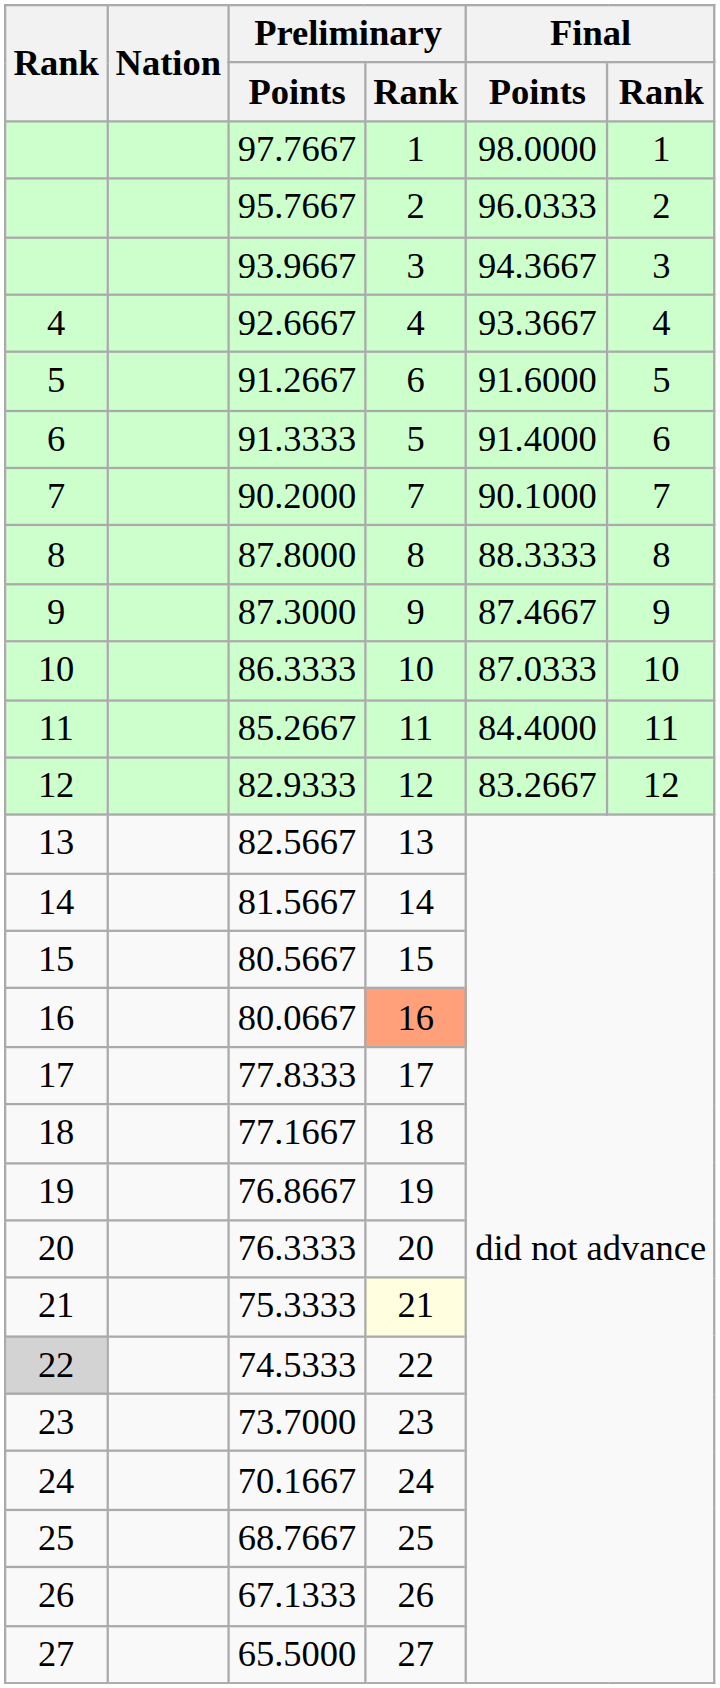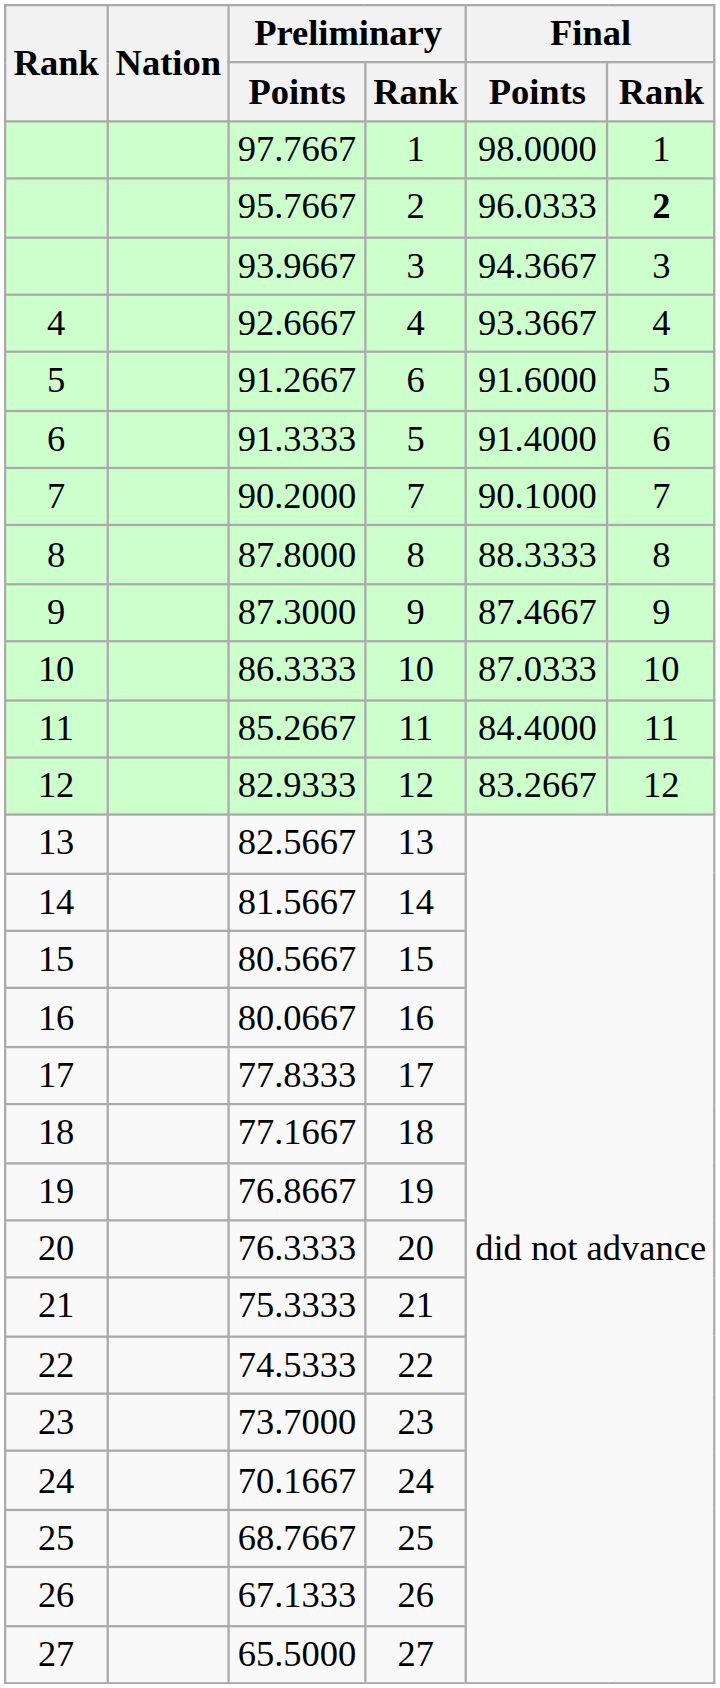(661, 206) normal -> (661, 206) bold
(416, 1016) lightsalmon background -> (416, 1016) no background
(416, 1306) lightyellow background -> (416, 1306) no background
(56, 1364) lightgrey background -> (56, 1364) no background
